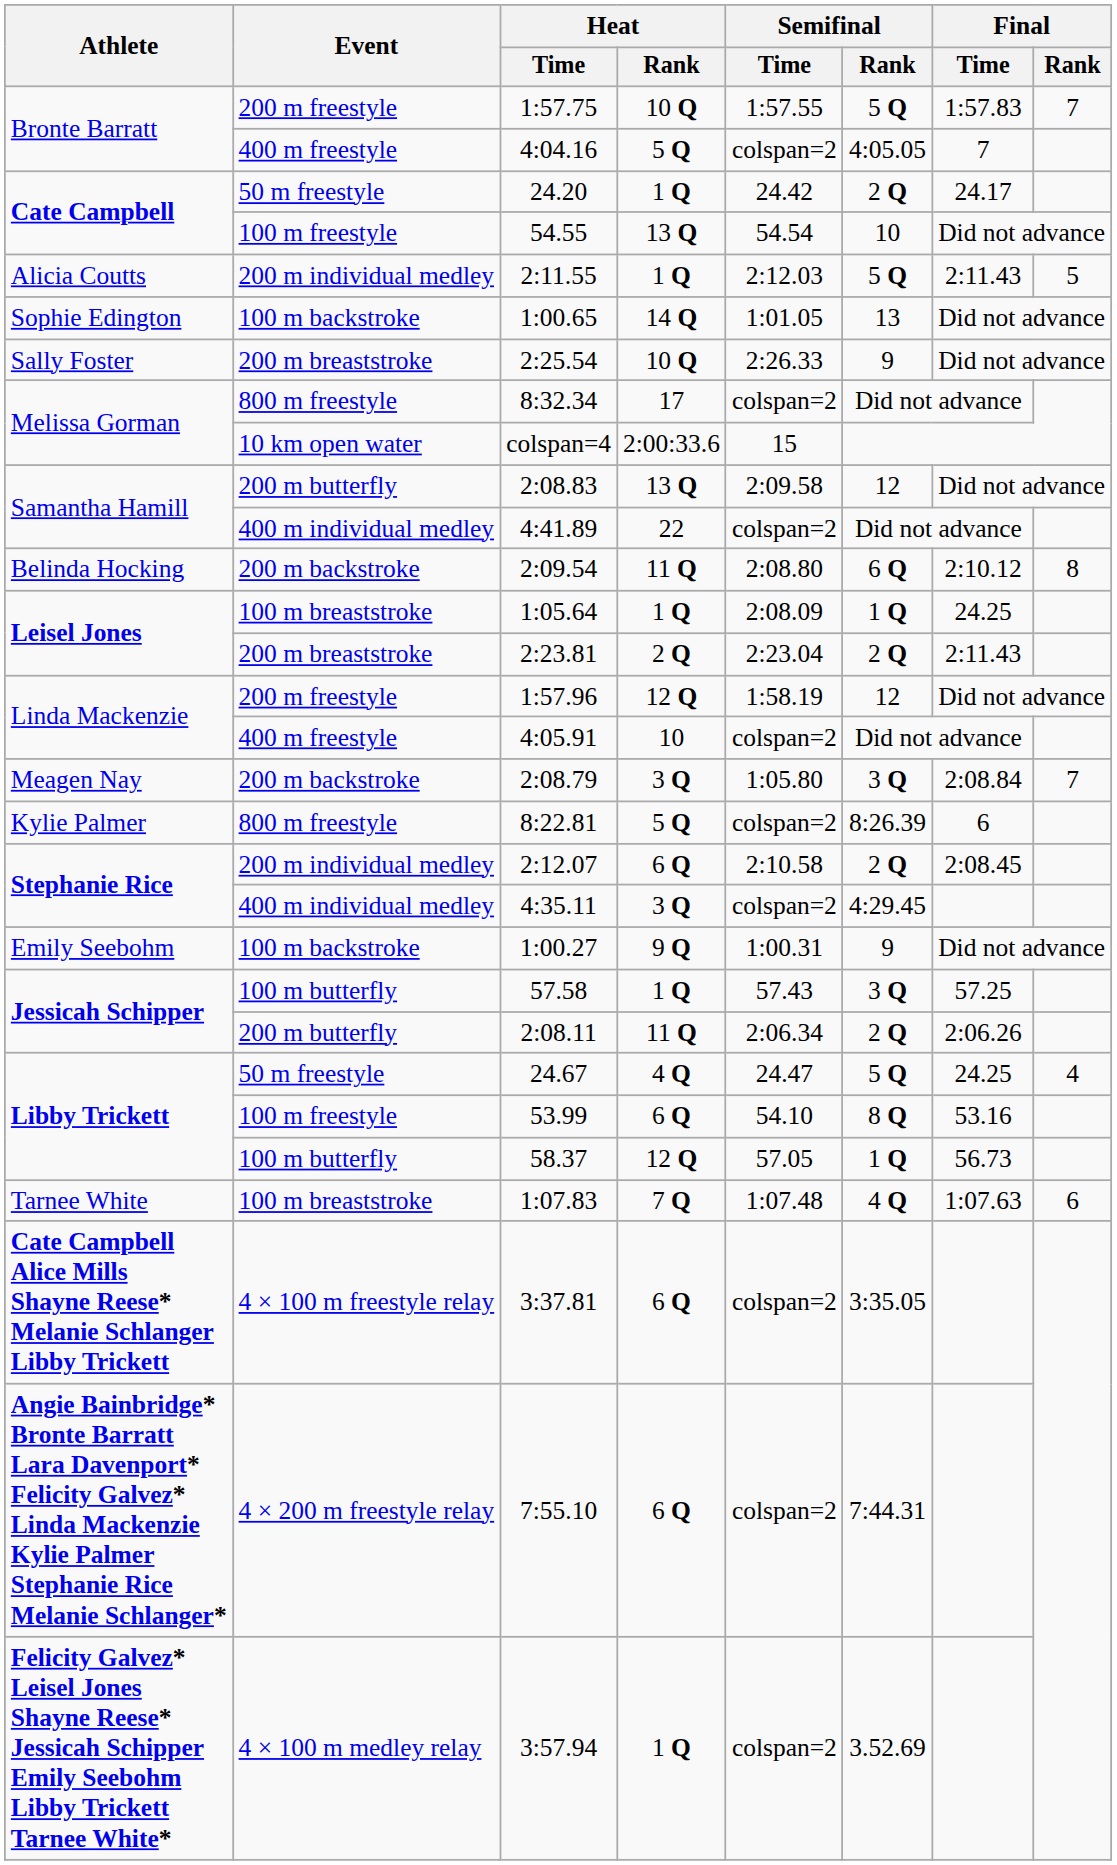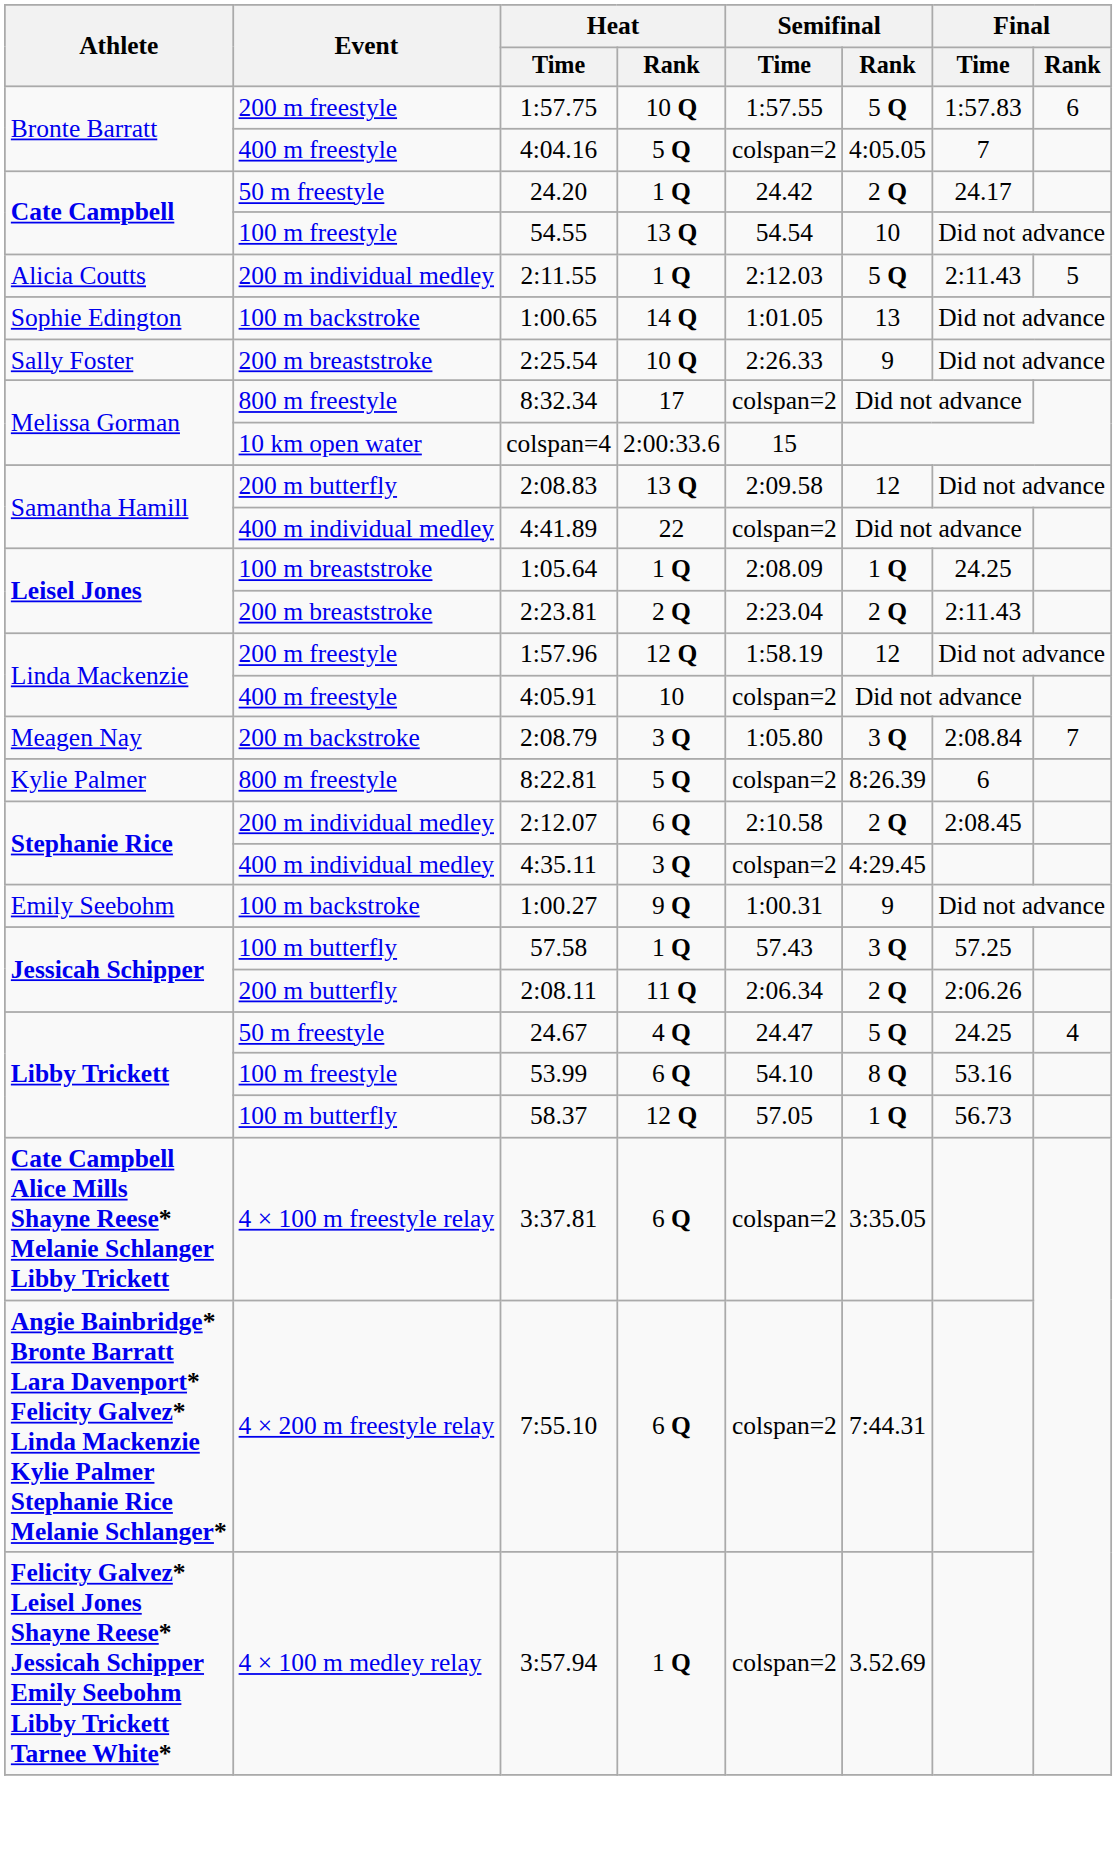(1073, 107) 7 -> (1073, 107) 6
- row: (559, 570)
- row: (559, 1200)
